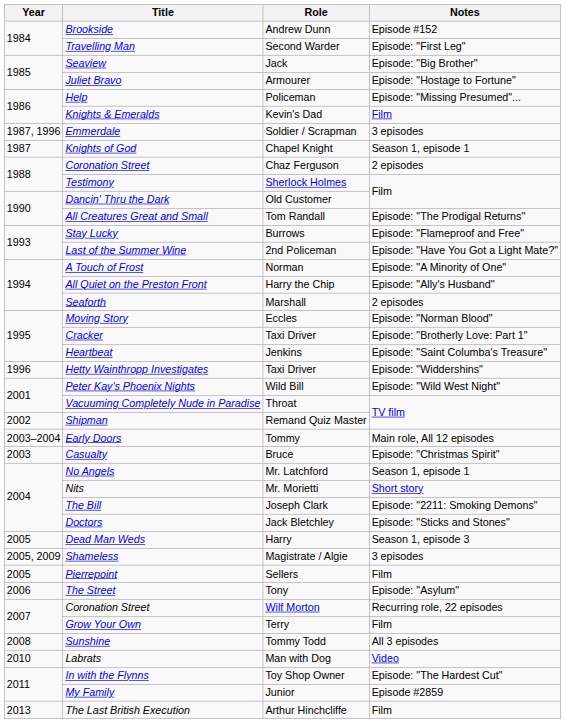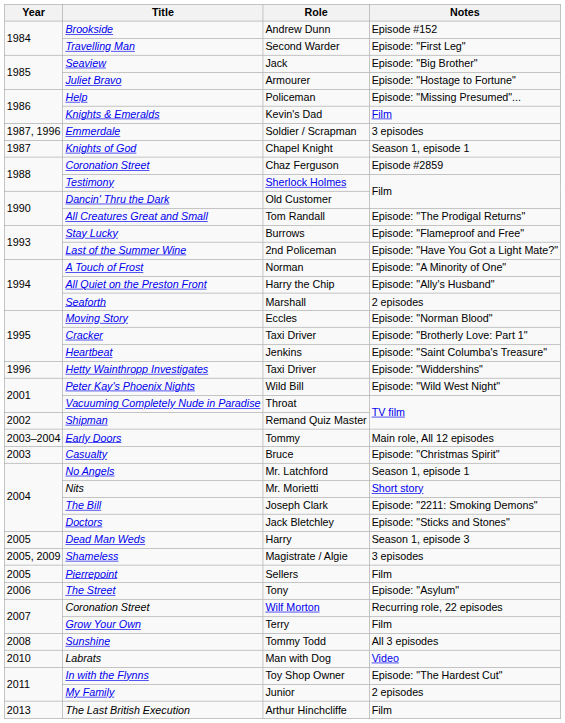(398, 166) 2 episodes -> (407, 166) Episode #2859
(407, 693) Episode #2859 -> (398, 693) 2 episodes
